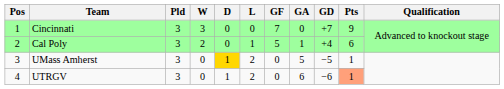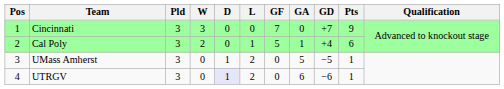(227, 60) gold background -> (227, 60) no background
(227, 76) no background -> (227, 76) lavender background
(351, 76) lightsalmon background -> (351, 76) no background
